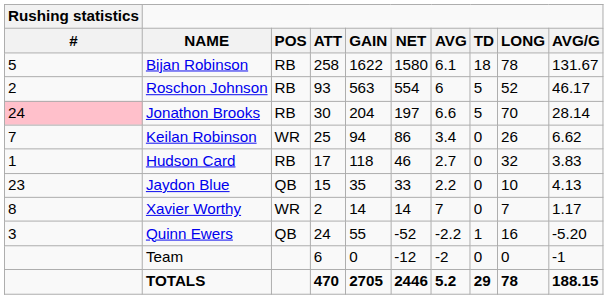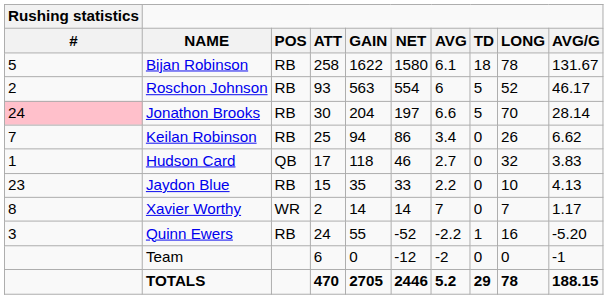(287, 137) WR -> (285, 137) RB
(285, 161) RB -> (286, 161) QB
(286, 185) QB -> (285, 185) RB
(286, 233) QB -> (285, 233) RB
